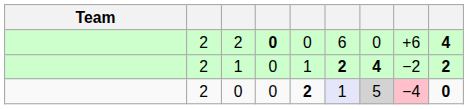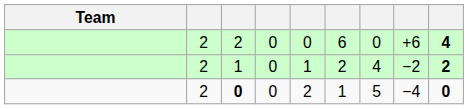(273, 42) bold -> (273, 42) normal
(342, 67) bold -> (342, 67) normal
(377, 67) bold -> (377, 67) normal
(238, 92) normal -> (238, 92) bold
(307, 92) bold -> (307, 92) normal
(342, 92) lavender background -> (342, 92) no background
(377, 92) lightgrey background -> (377, 92) no background
(411, 92) pink background -> (411, 92) no background
